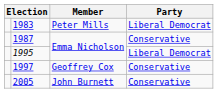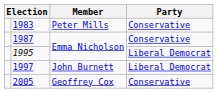(170, 25) Liberal Democrat -> (159, 25) Conservative
(83, 67) Geoffrey Cox -> (83, 67) John Burnett
(159, 67) Conservative -> (170, 67) Liberal Democrat
(83, 81) John Burnett -> (83, 81) Geoffrey Cox
